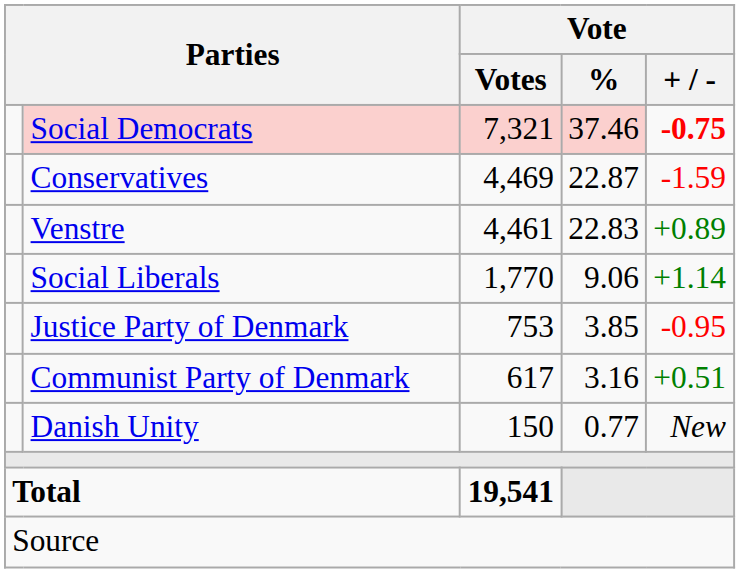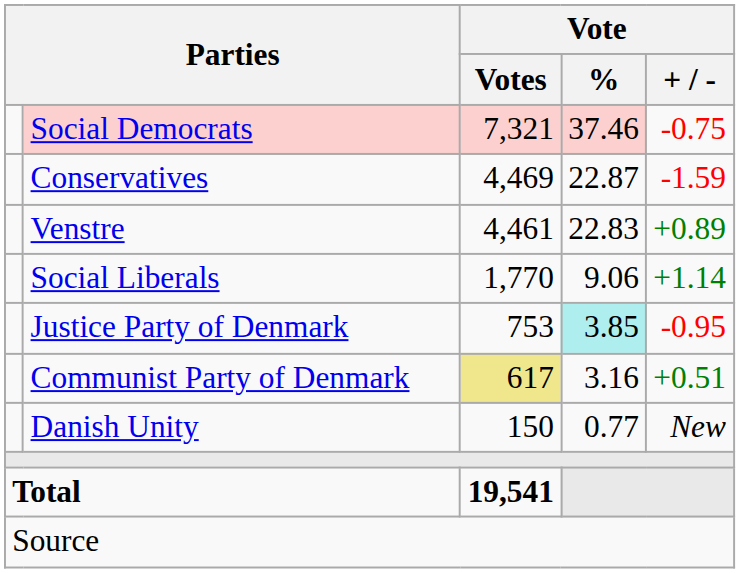(693, 128) bold -> (693, 128) normal
(611, 327) no background -> (611, 327) paleturquoise background
(530, 377) no background -> (530, 377) khaki background
